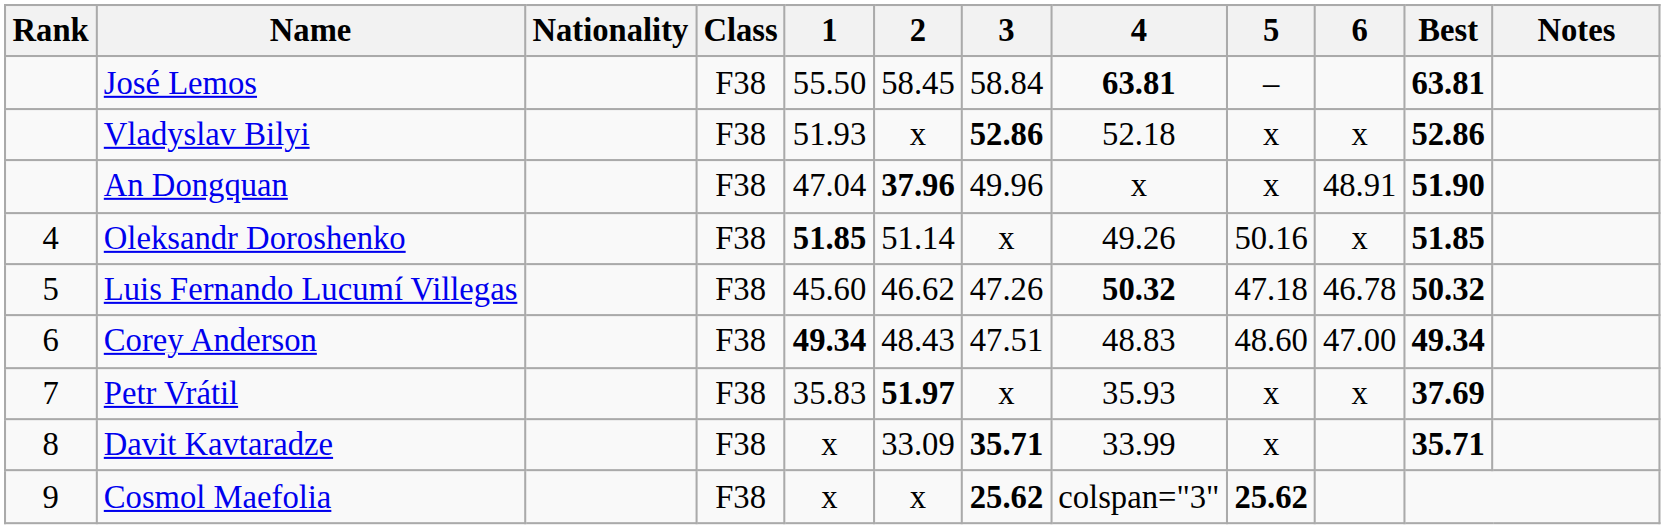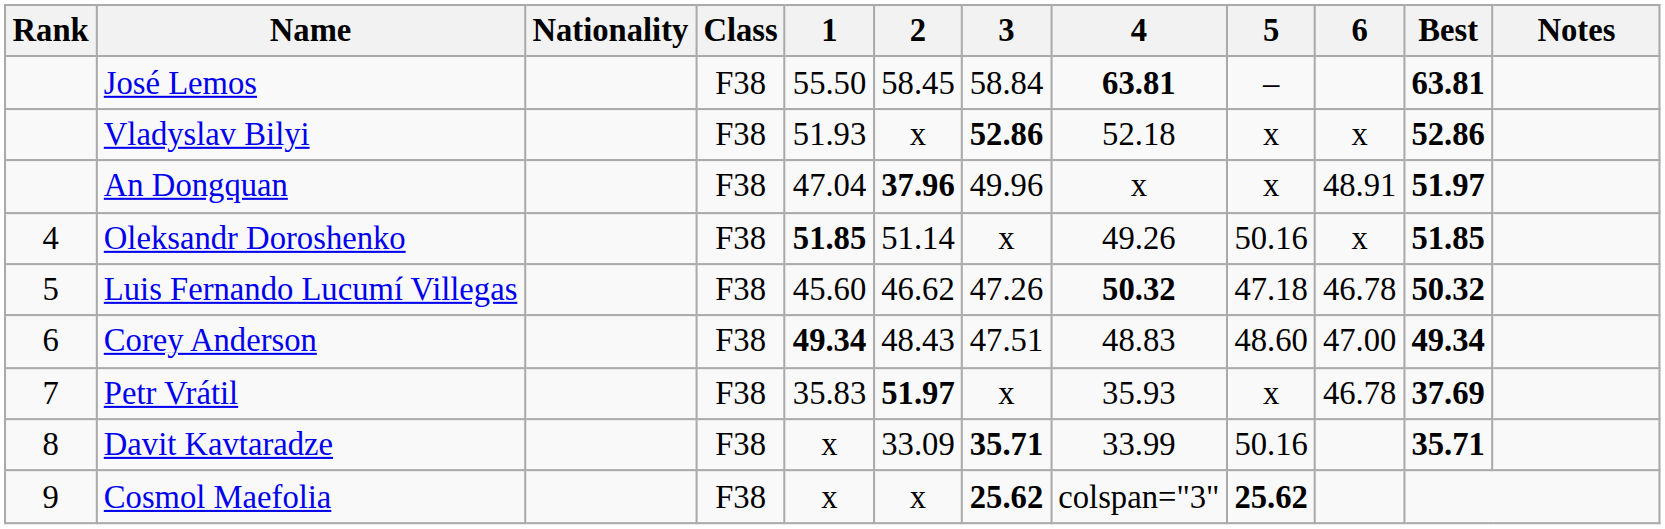(1448, 185) 51.90 -> (1448, 185) 51.97
(1360, 392) x -> (1360, 392) 46.78
(1271, 444) x -> (1271, 444) 50.16
